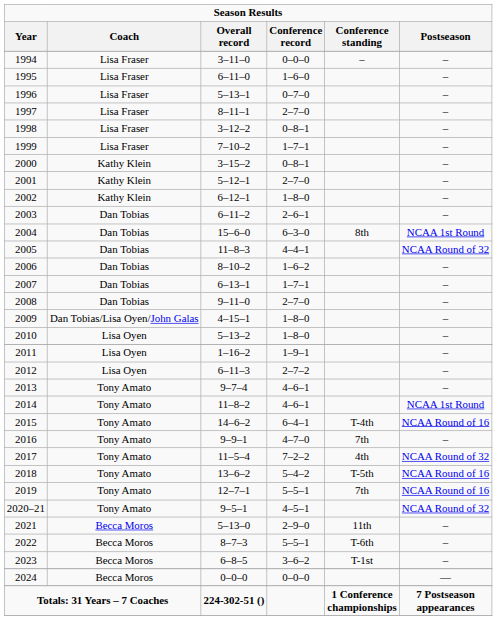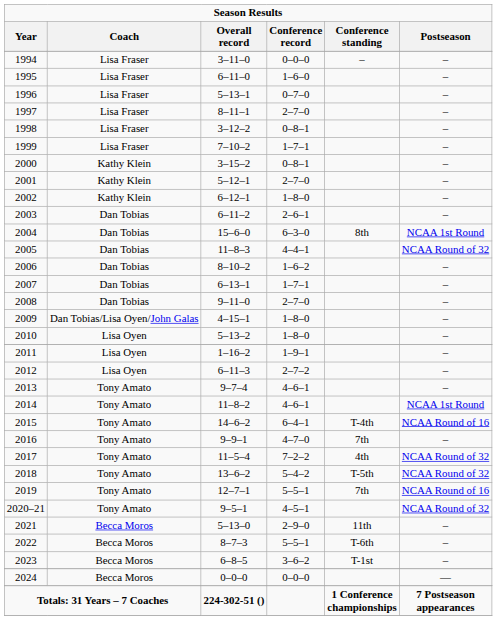(446, 473) NCAA Round of 16 -> (446, 473) NCAA Round of 32
